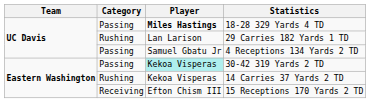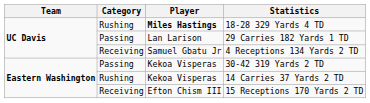(117, 25) Passing -> (117, 25) Rushing
(117, 38) Rushing -> (117, 38) Passing
(117, 51) Passing -> (121, 51) Receiving
(182, 65) paleturquoise background -> (182, 65) no background
